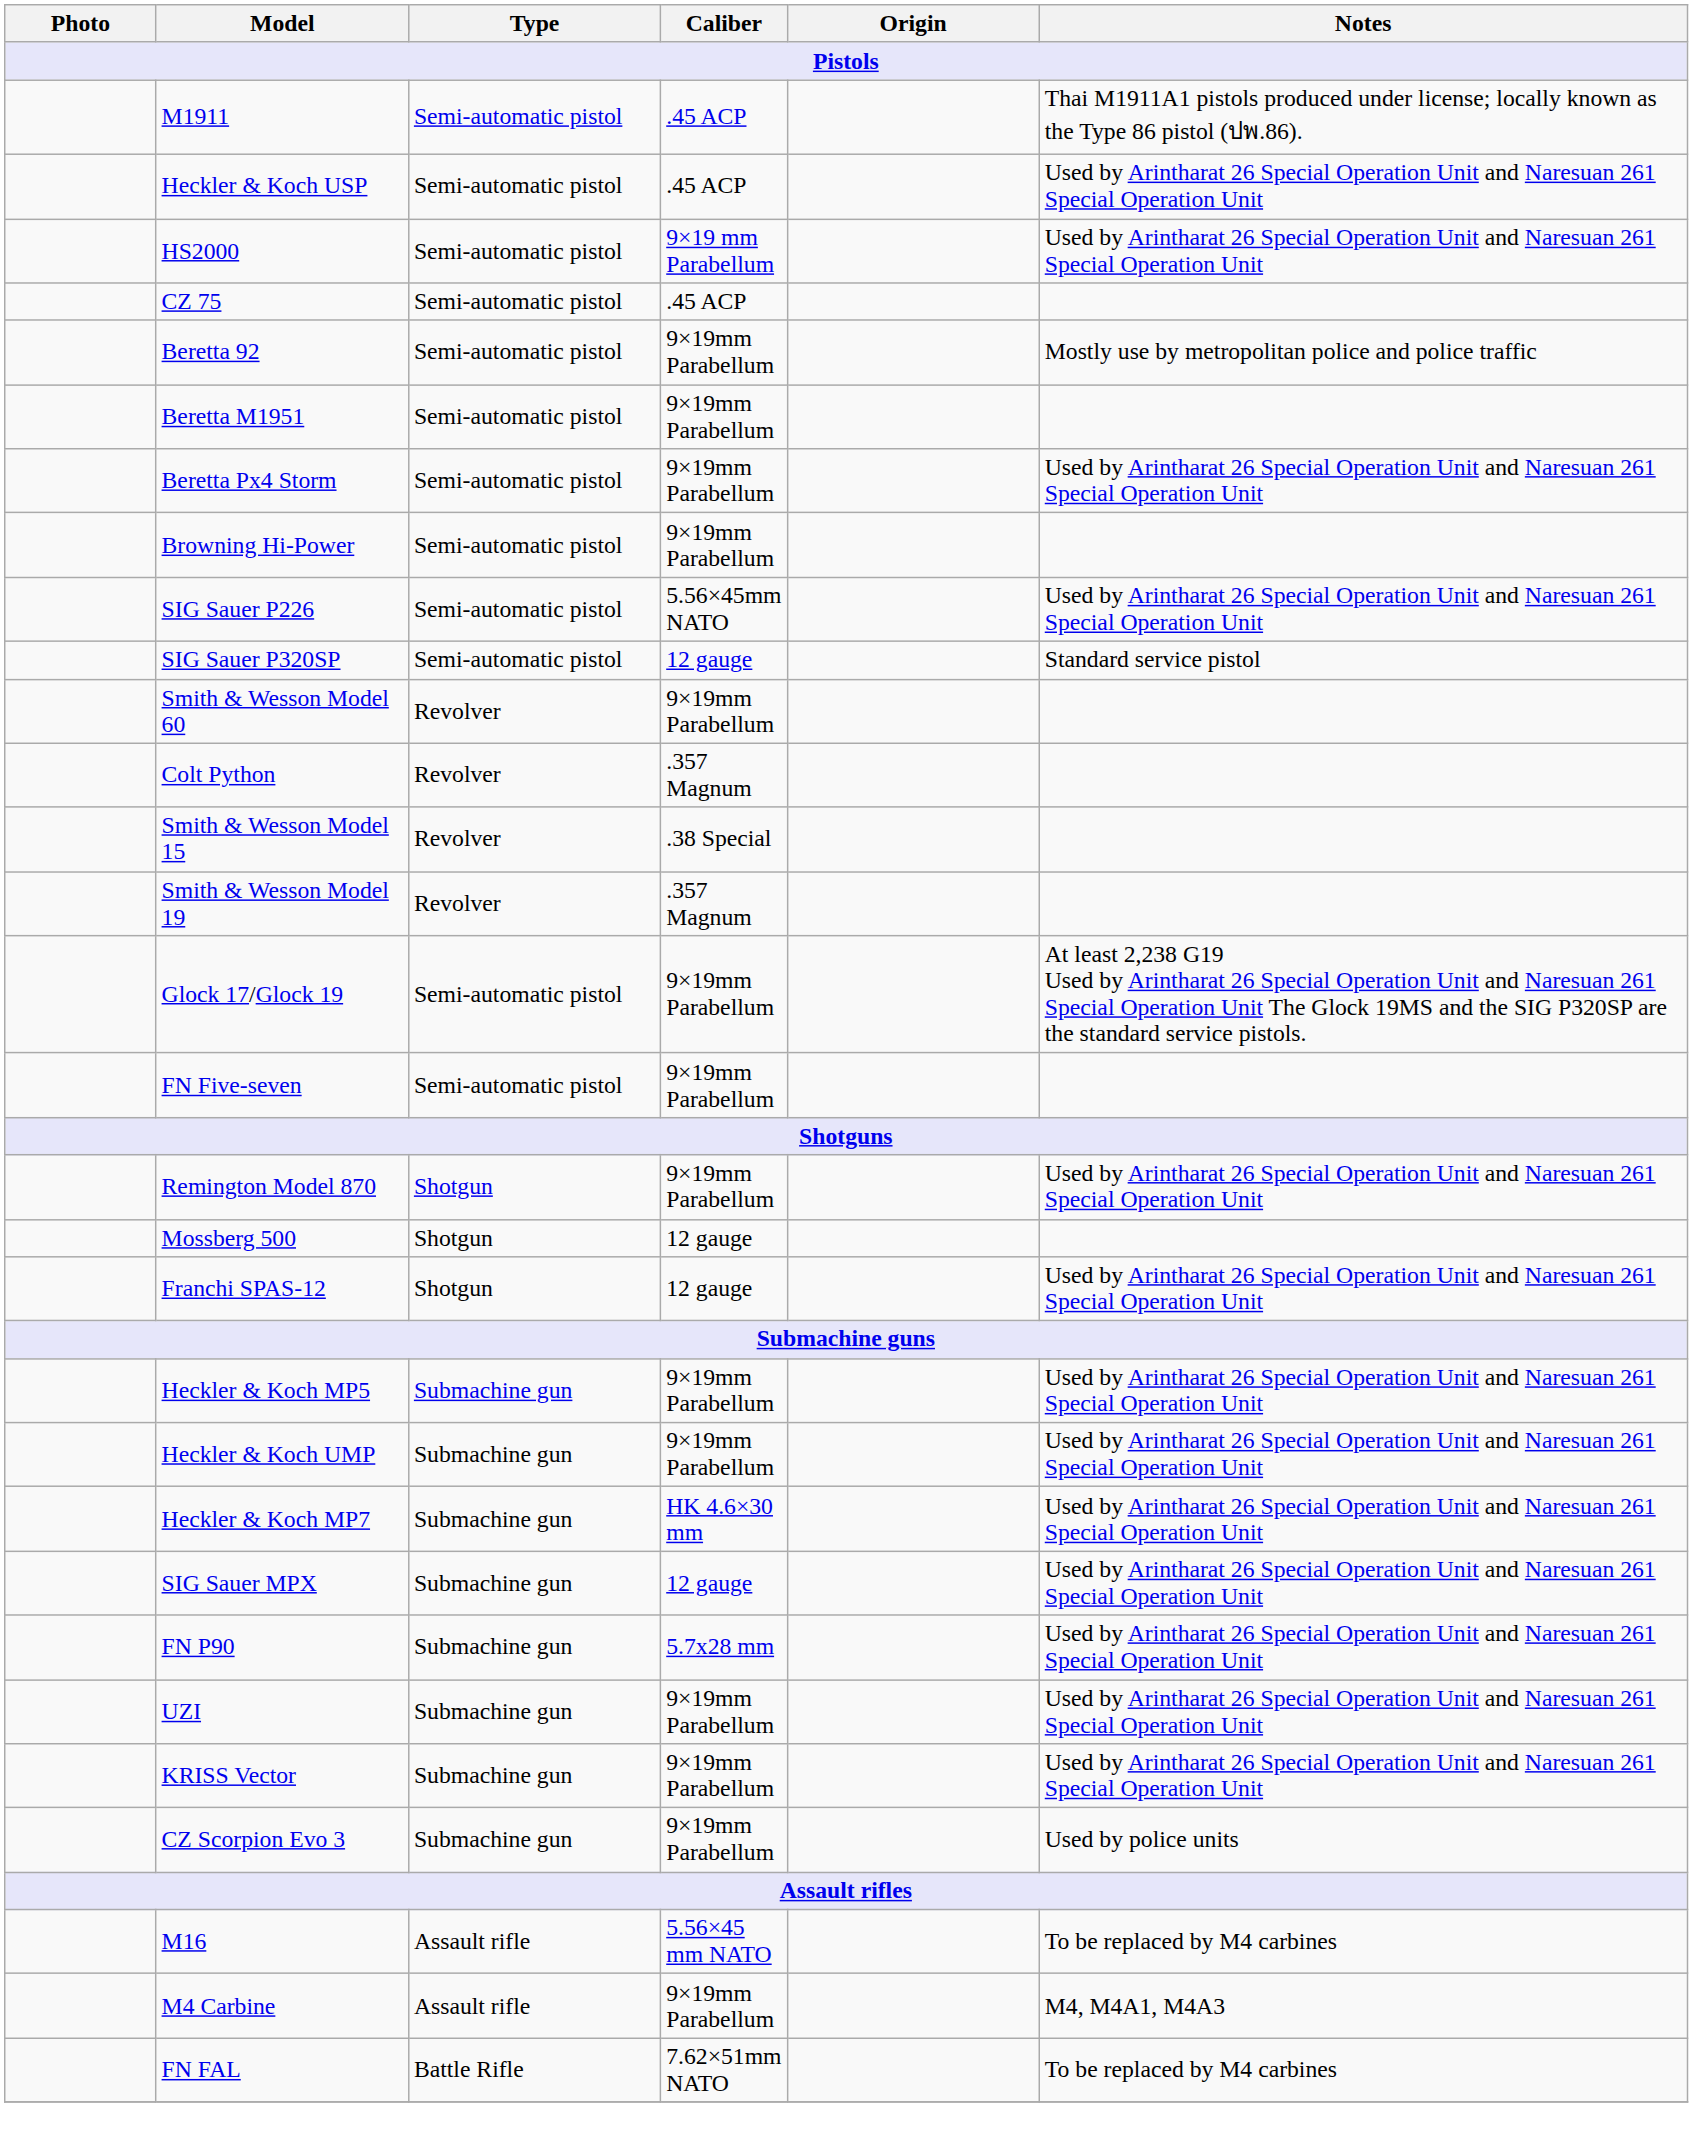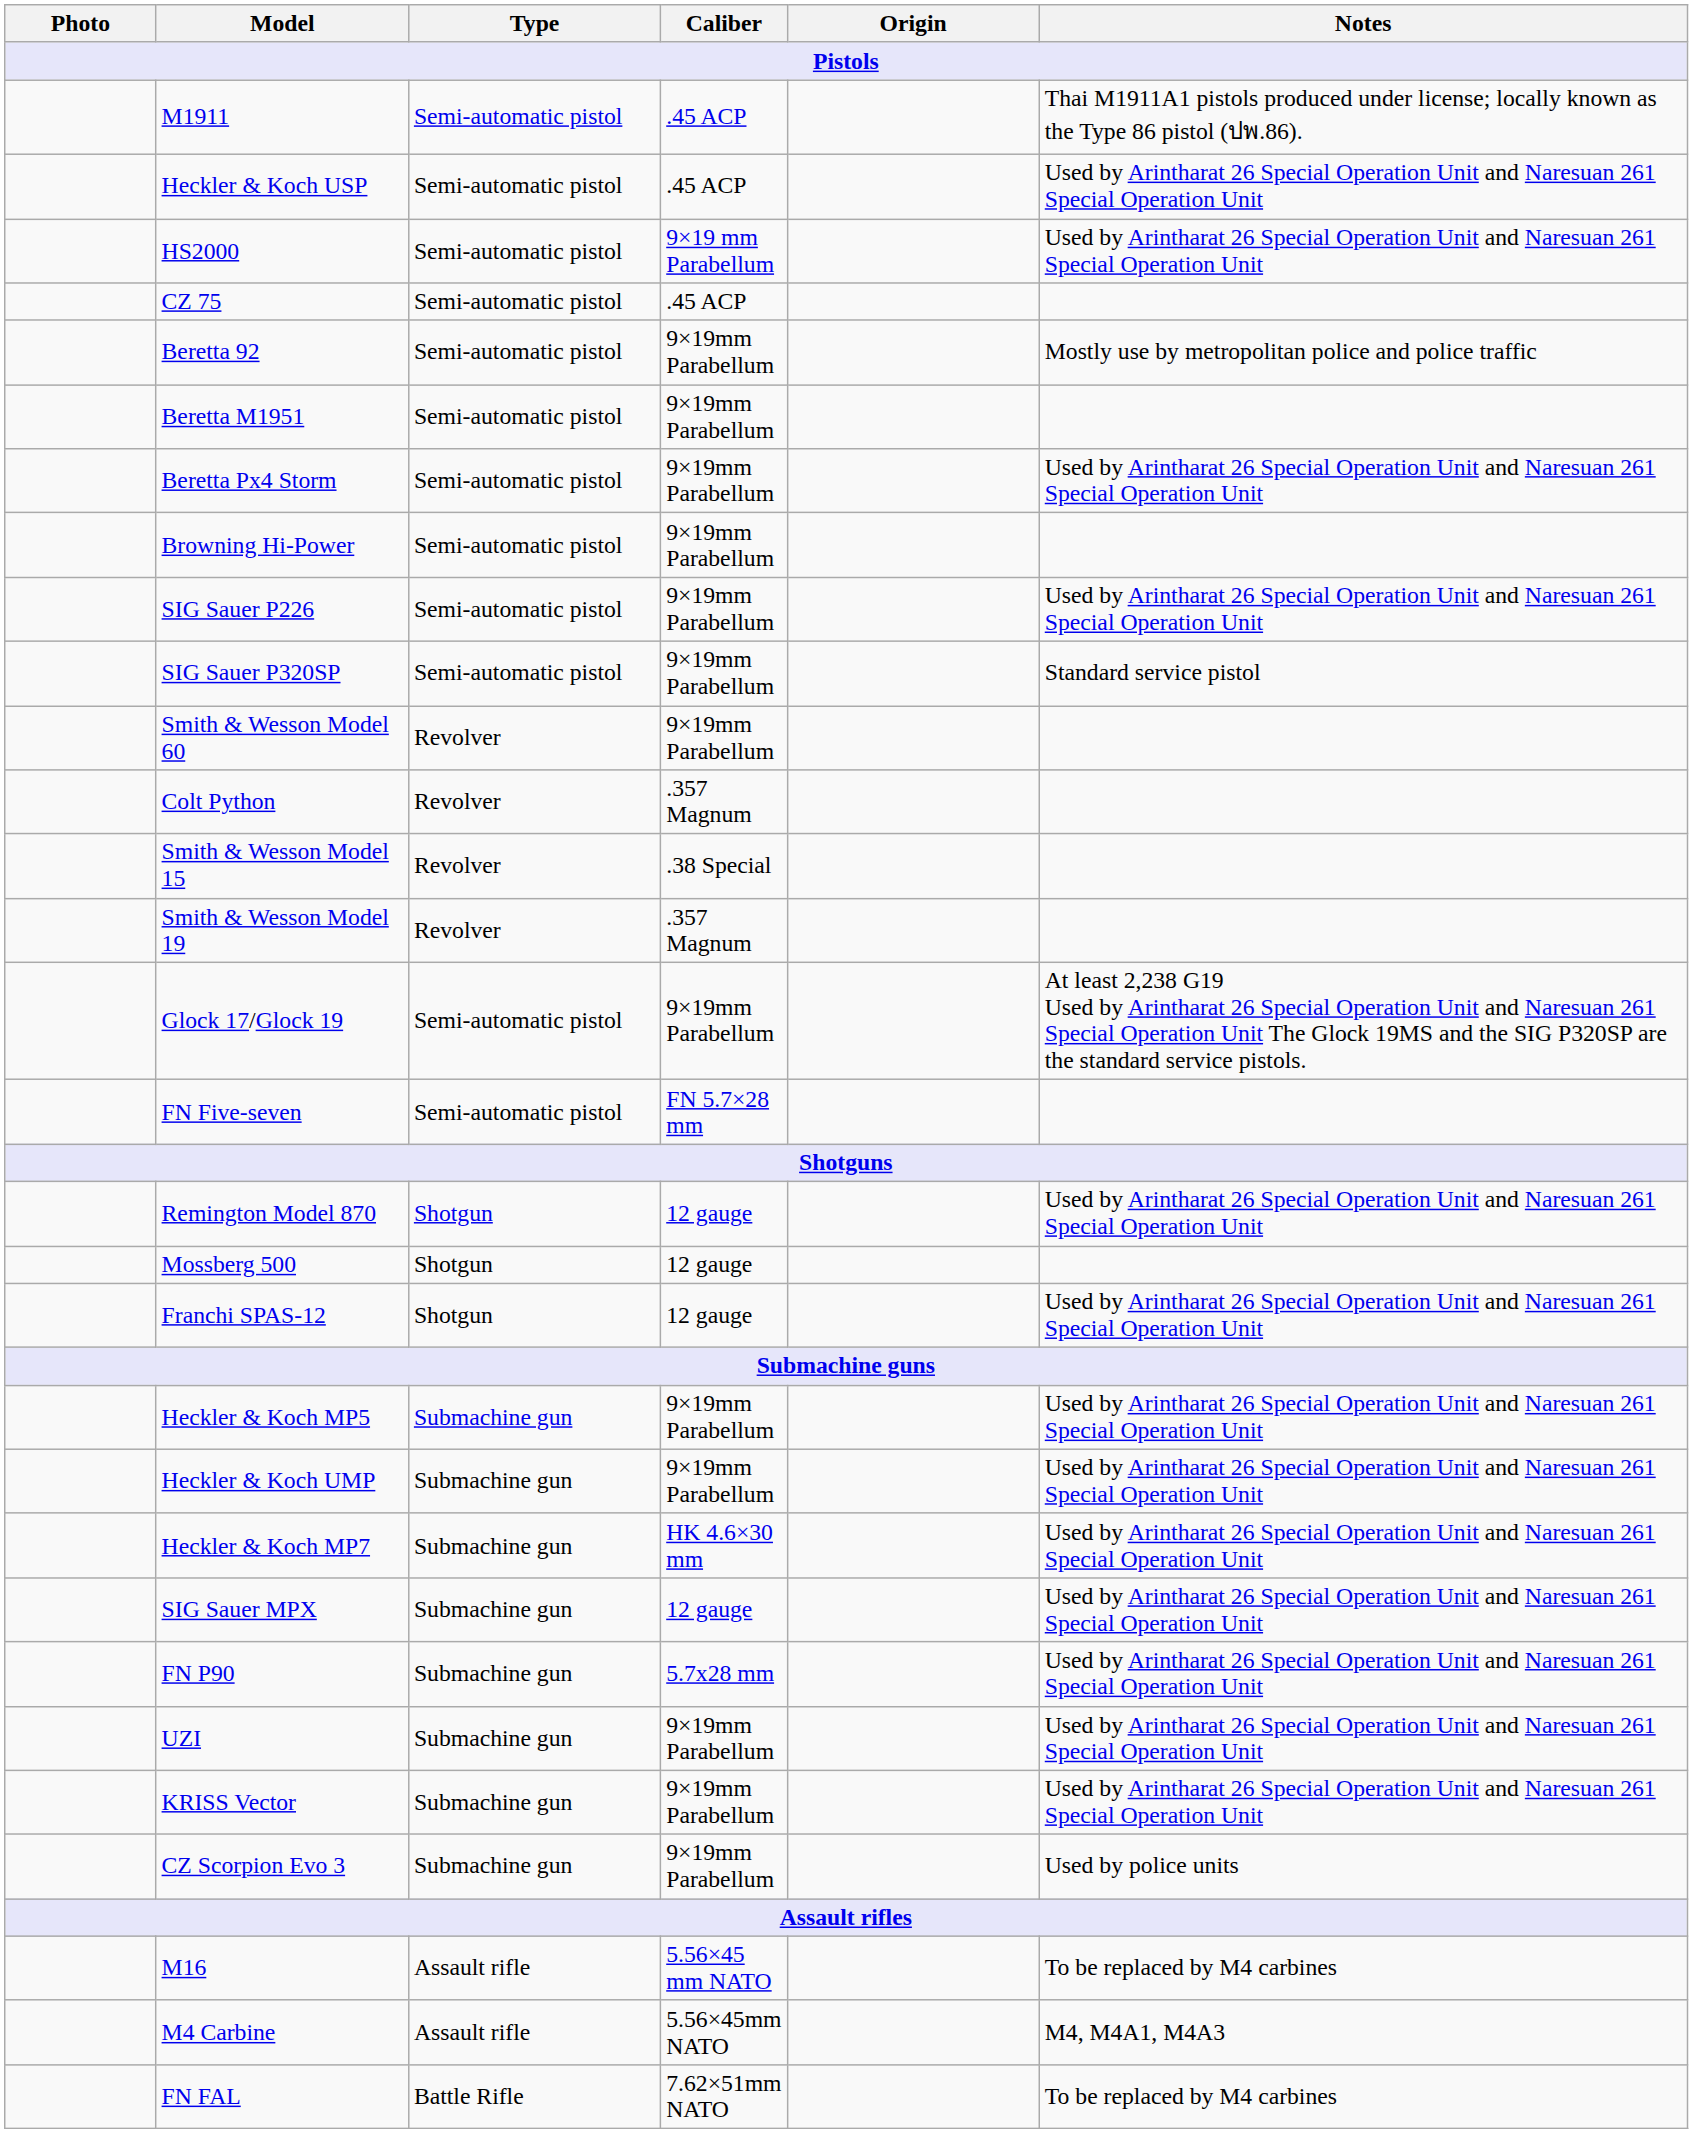(724, 608) 5.56×45mm NATO -> (720, 608) 9×19mm Parabellum
(709, 659) 12 gauge -> (720, 673) 9×19mm Parabellum
(720, 1084) 9×19mm Parabellum -> (718, 1111) FN 5.7×28 mm
(720, 1186) 9×19mm Parabellum -> (709, 1213) 12 gauge
(720, 2005) 9×19mm Parabellum -> (724, 2032) 5.56×45mm NATO
